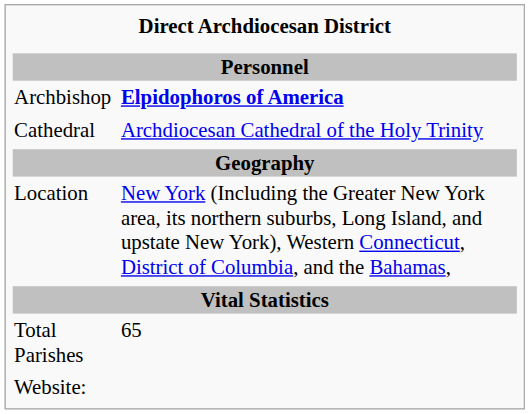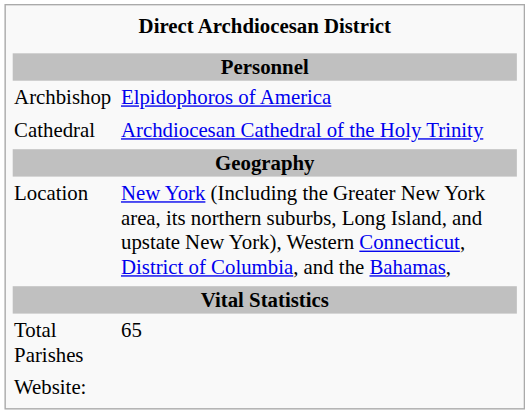(232, 97) bold -> (226, 97) normal
